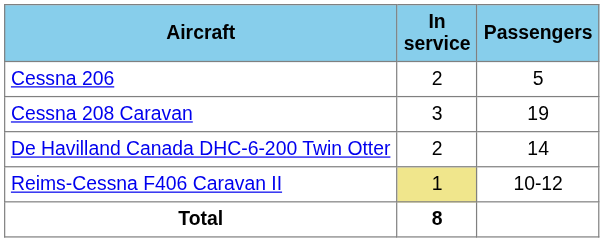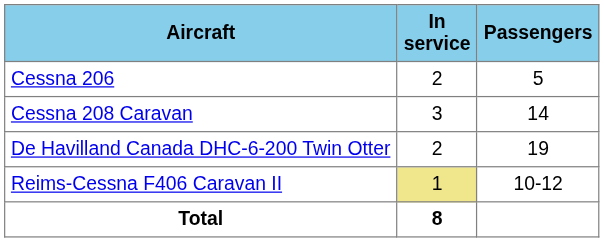(538, 114) 19 -> (538, 114) 14
(538, 149) 14 -> (538, 149) 19
